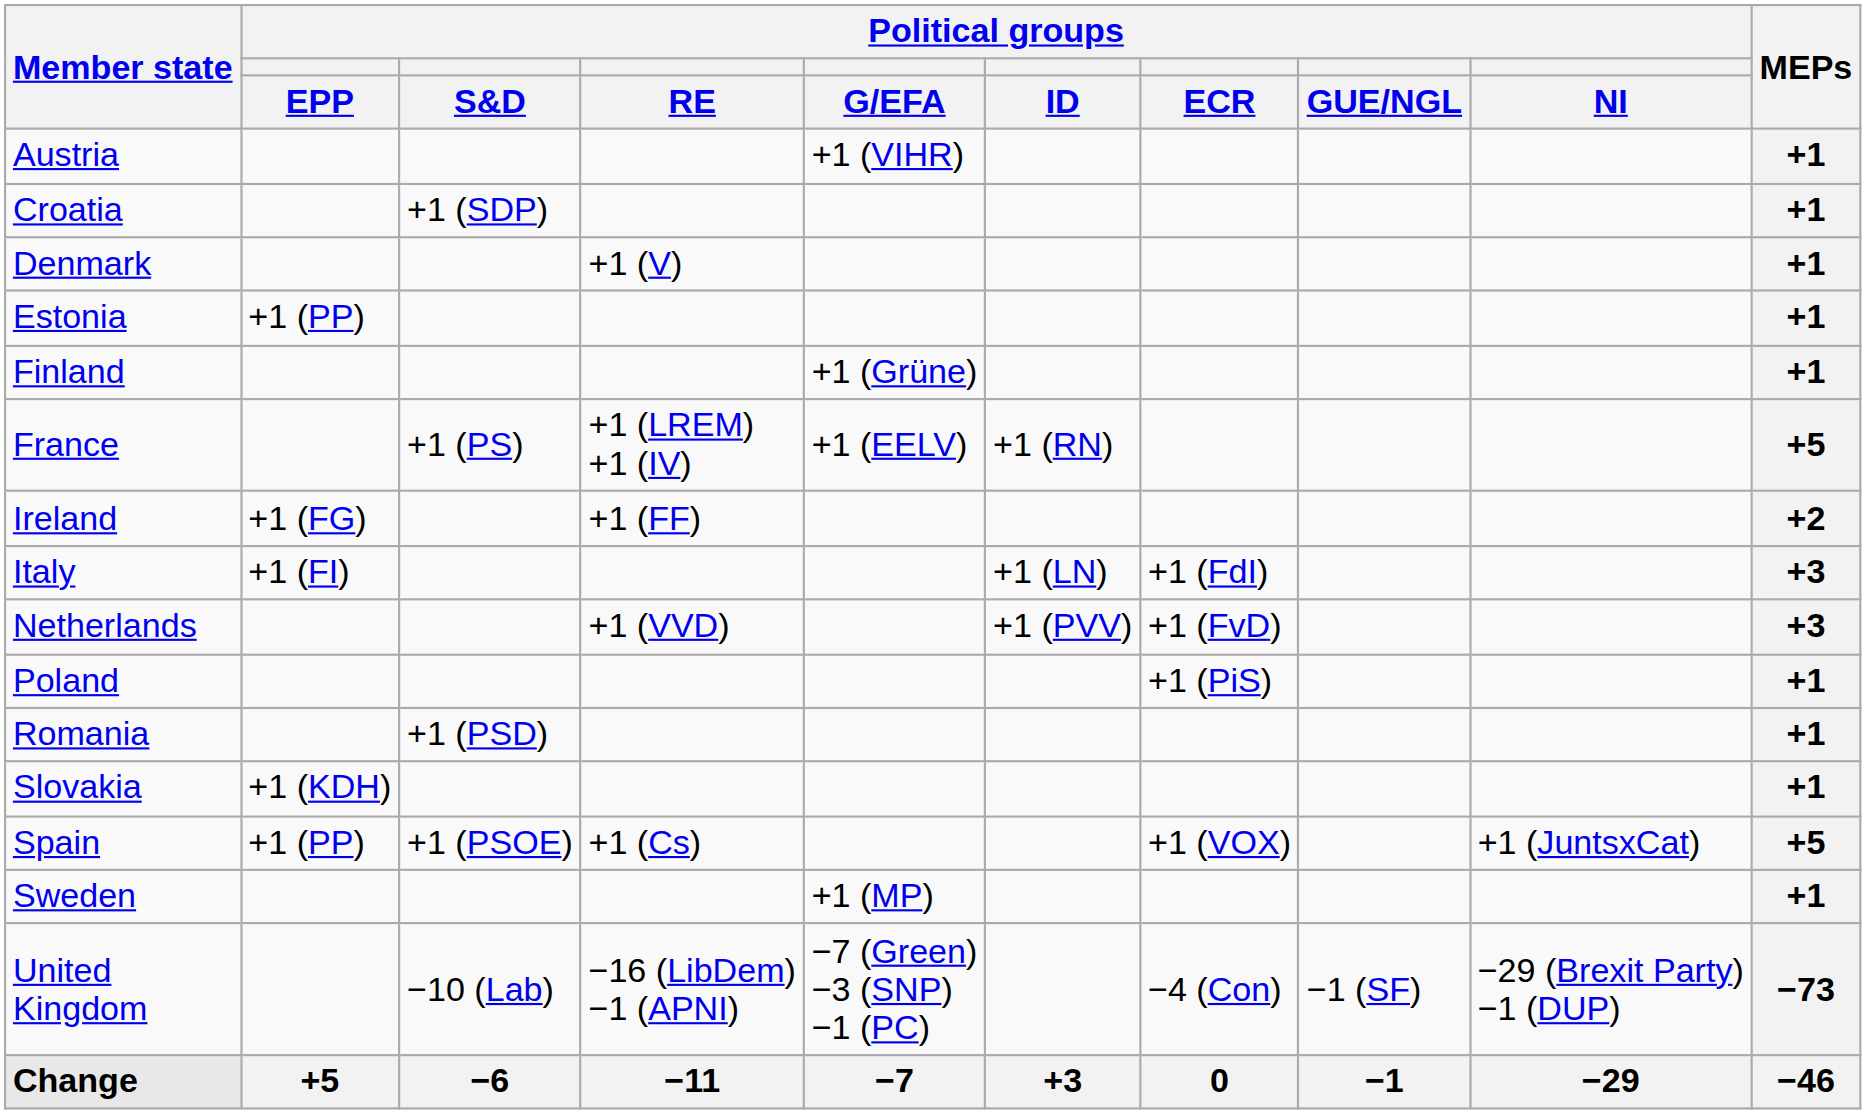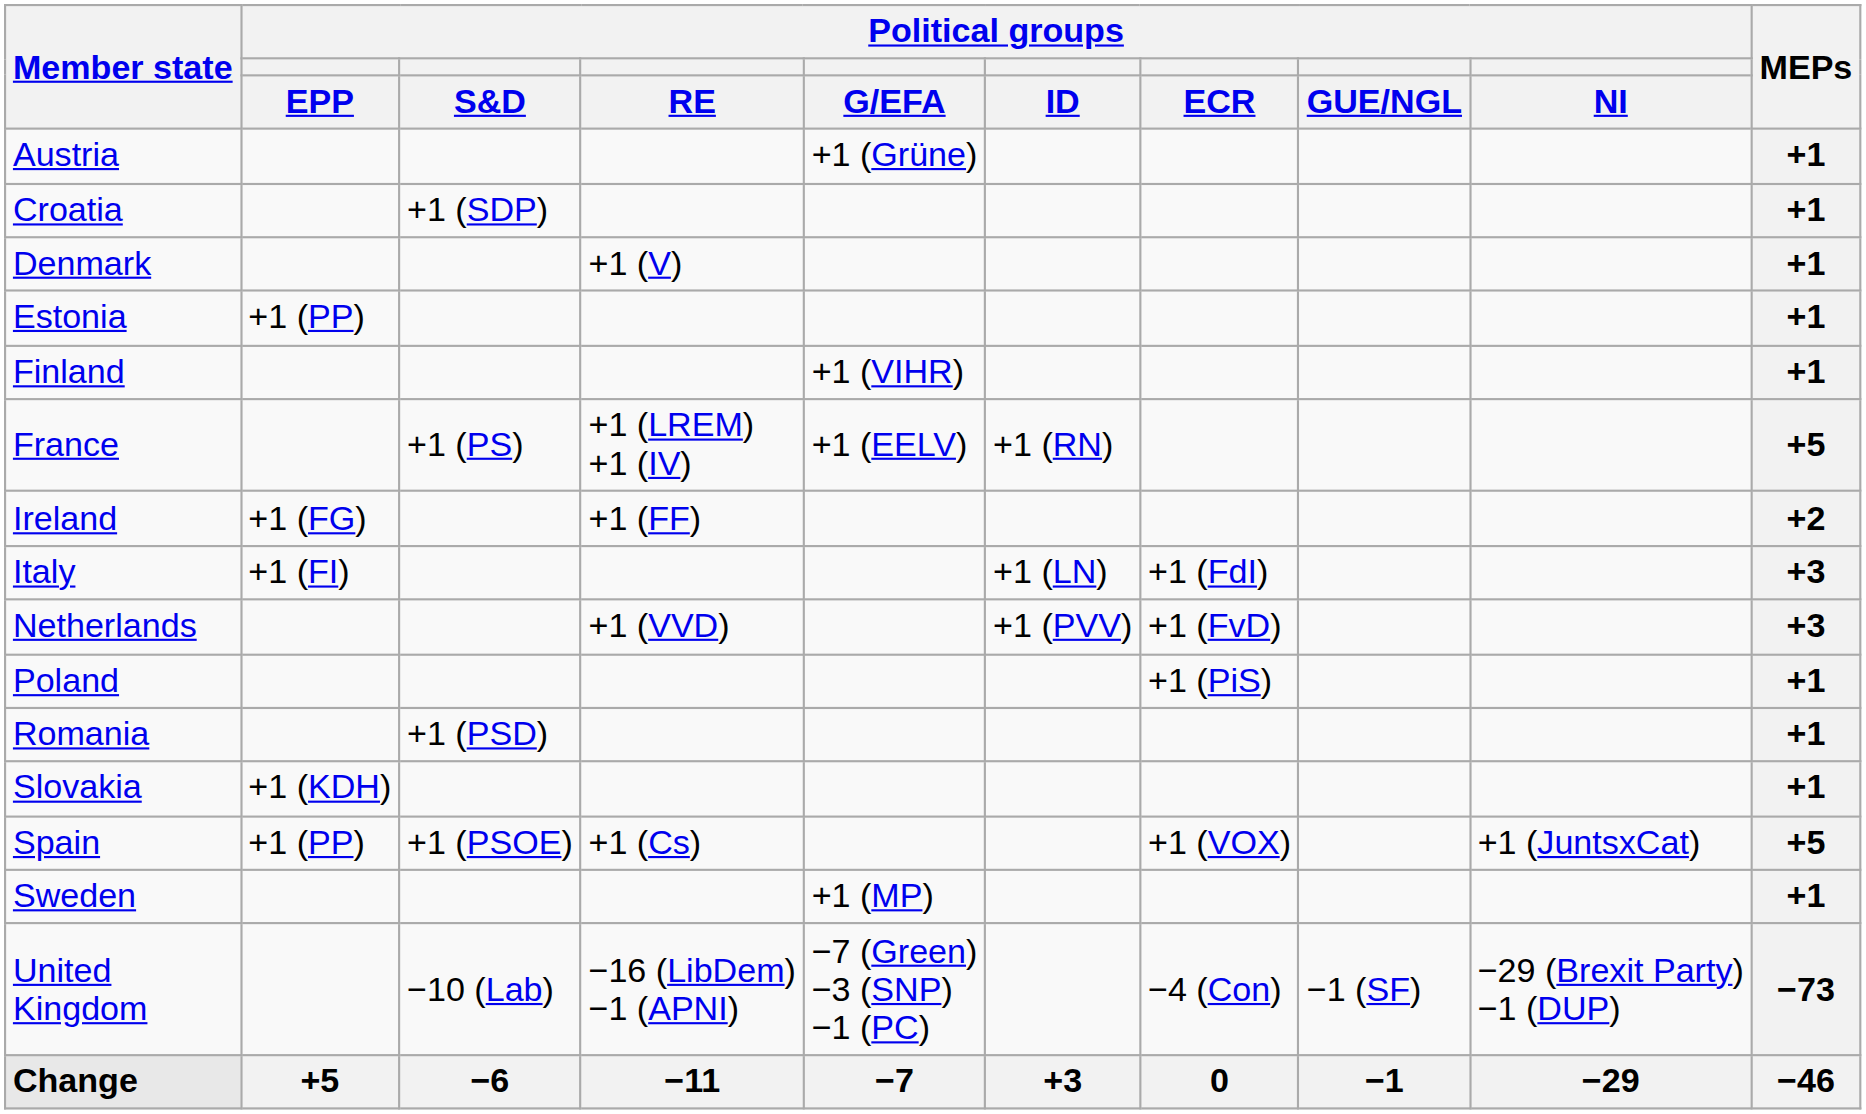(888, 155) +1 (VIHR) -> (895, 155) +1 (Grüne)
(895, 371) +1 (Grüne) -> (888, 371) +1 (VIHR)
